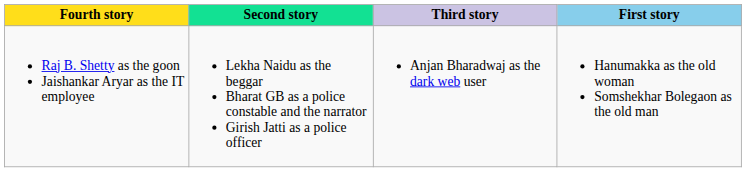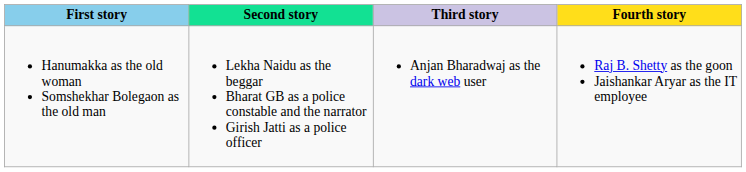columns swapped: (649, 15) <-> (97, 15)
